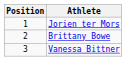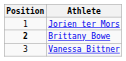(25, 37) normal -> (25, 37) bold
